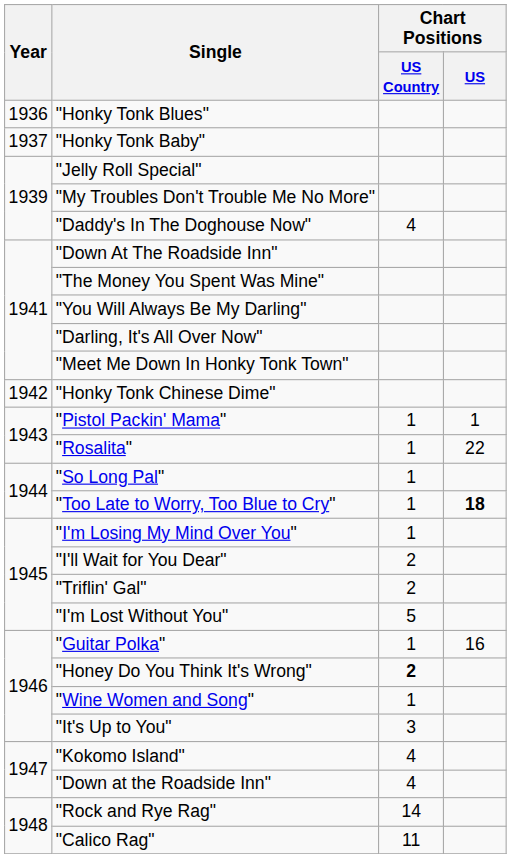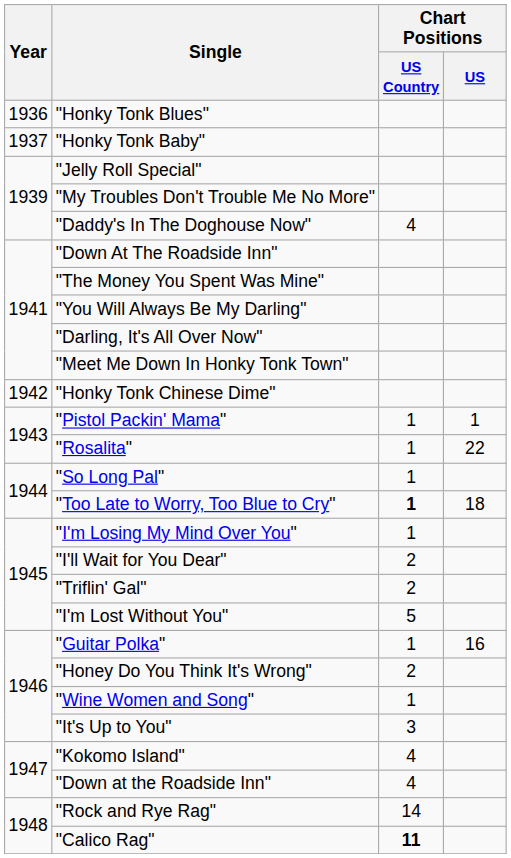(411, 504) normal -> (411, 504) bold
(475, 504) bold -> (475, 504) normal
(411, 672) bold -> (411, 672) normal
(411, 839) normal -> (411, 839) bold
